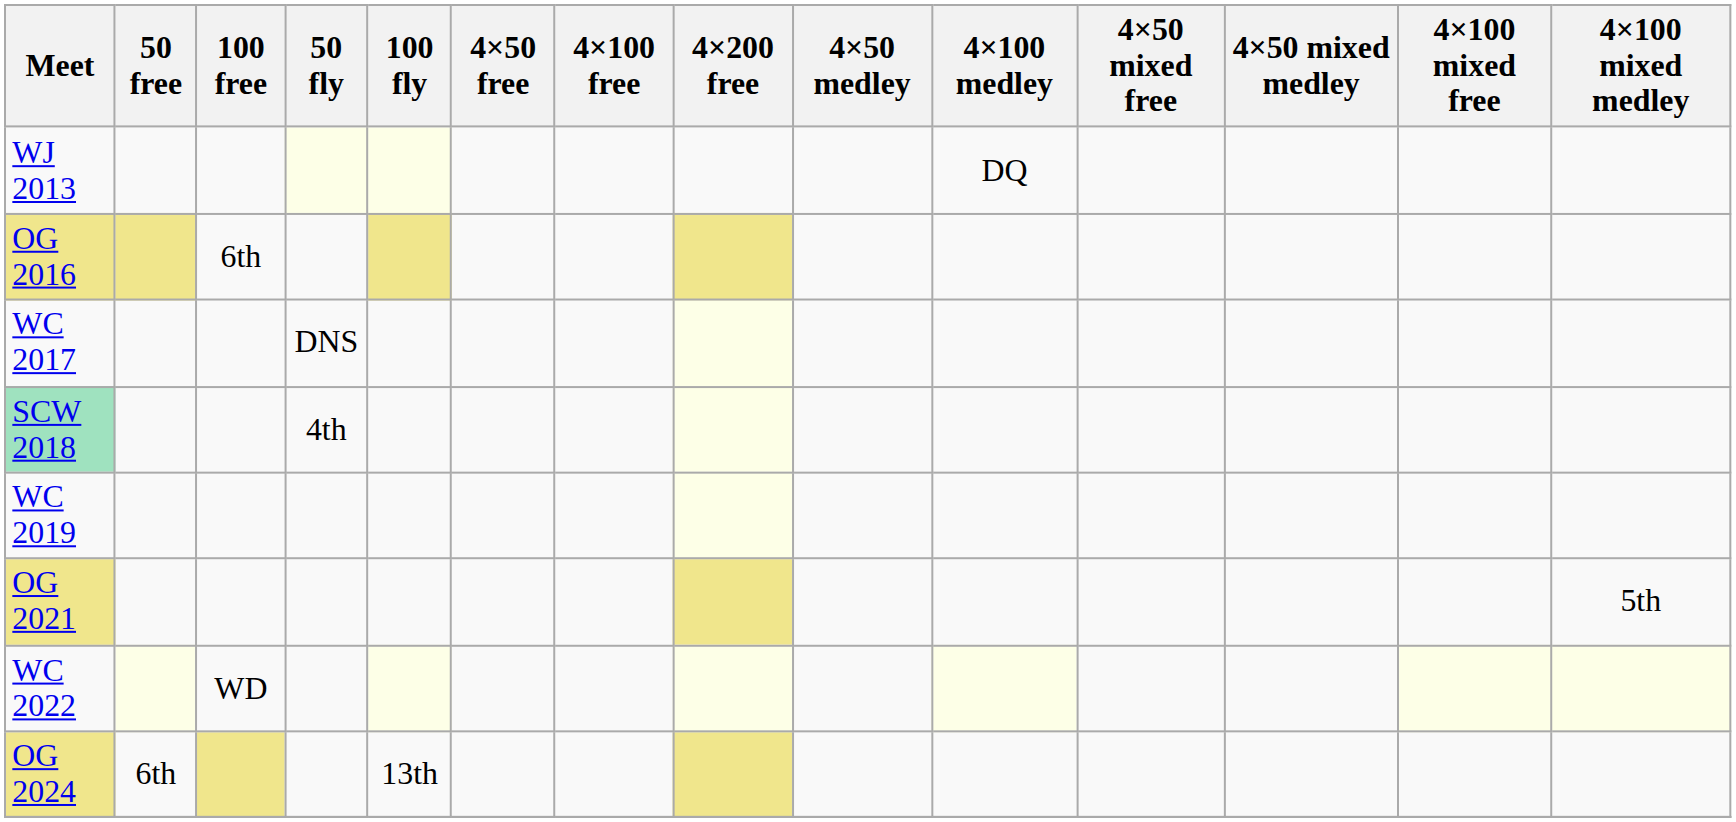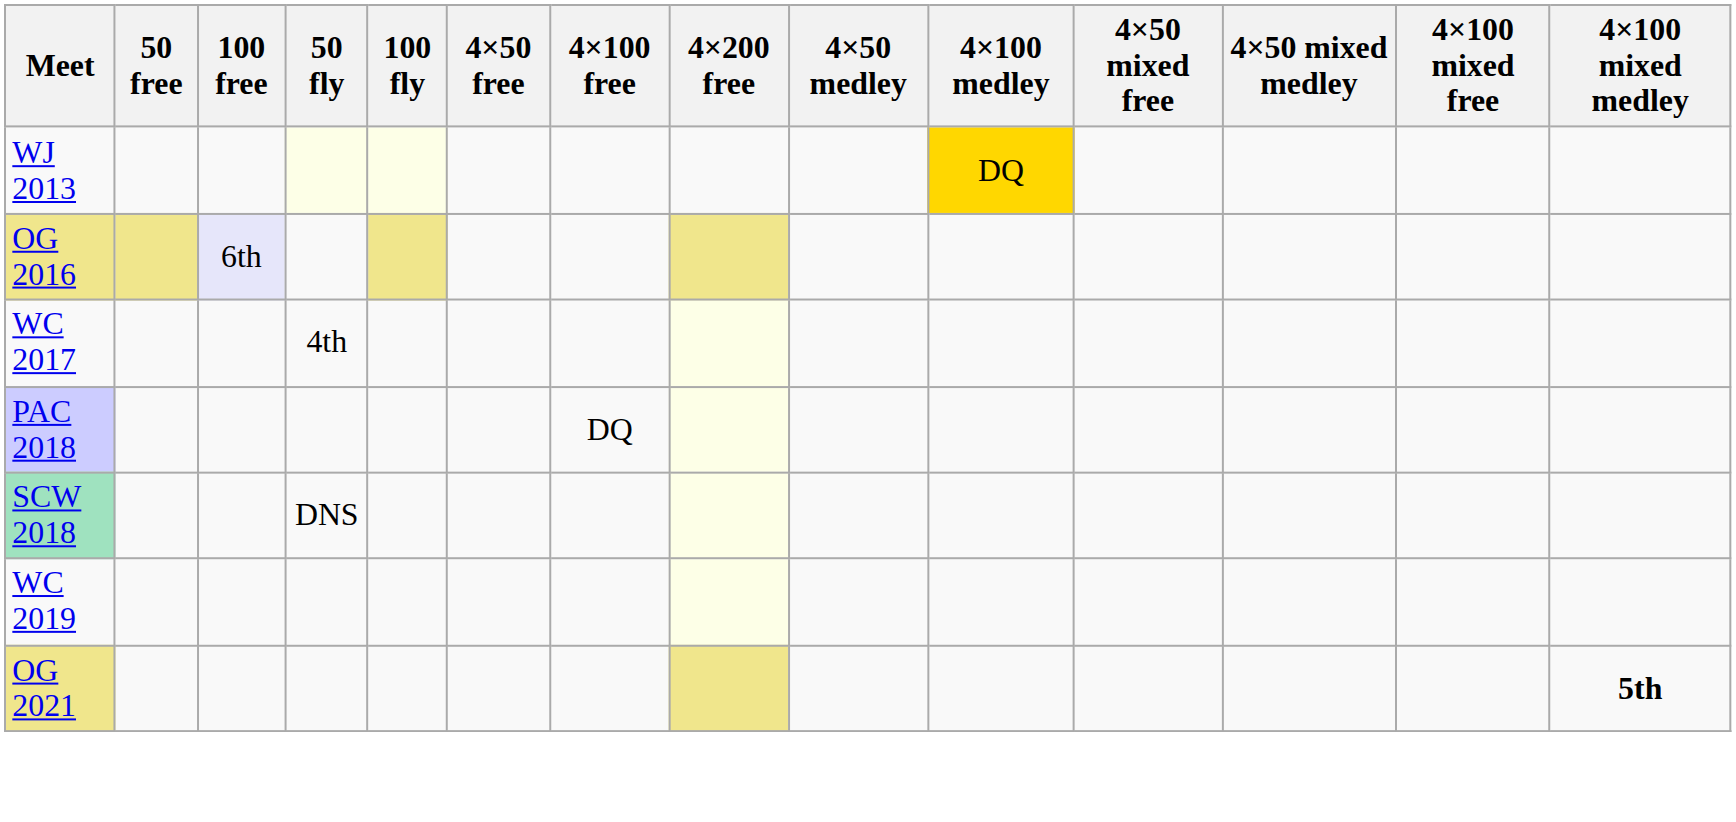(1004, 169) no background -> (1001, 169) gold background
(241, 256) no background -> (241, 256) lavender background
(326, 342) DNS -> (327, 342) 4th
+ row: (44, 428)
(326, 428) 4th -> (327, 515) DNS
(1641, 601) normal -> (1640, 687) bold
- row: (44, 687)
- row: (44, 774)
